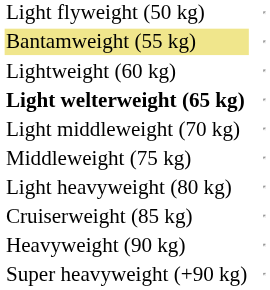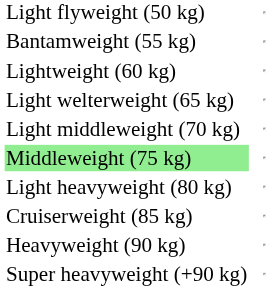(101, 41) khaki background -> (101, 41) no background
(125, 99) bold -> (120, 99) normal
(99, 157) no background -> (99, 157) lightgreen background
